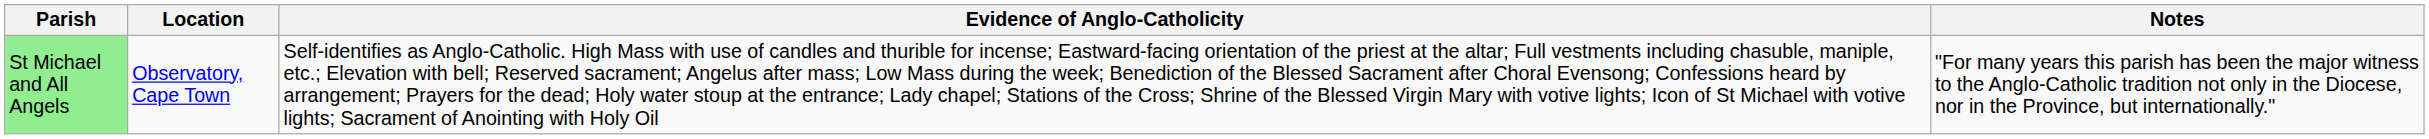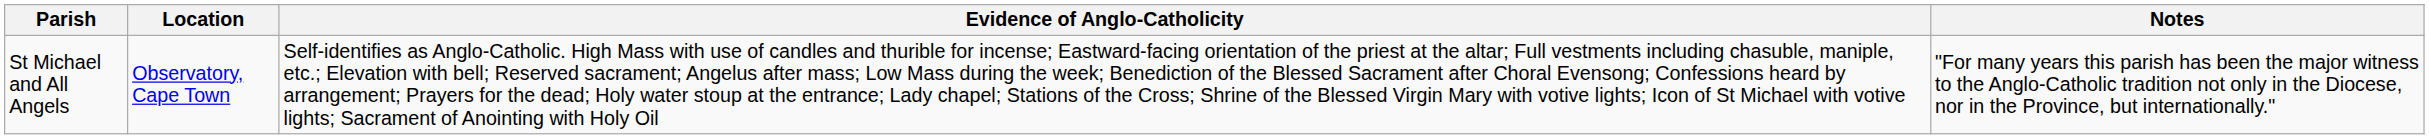(55, 84) lightgreen background -> (55, 84) no background
